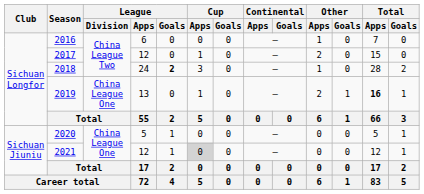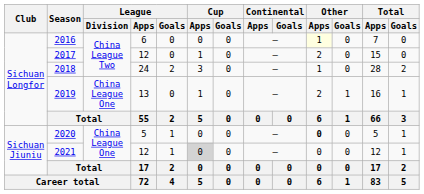(319, 40) no background -> (319, 40) lightyellow background
(172, 69) bold -> (172, 69) normal
(376, 94) bold -> (376, 94) normal
(319, 134) normal -> (319, 134) bold
